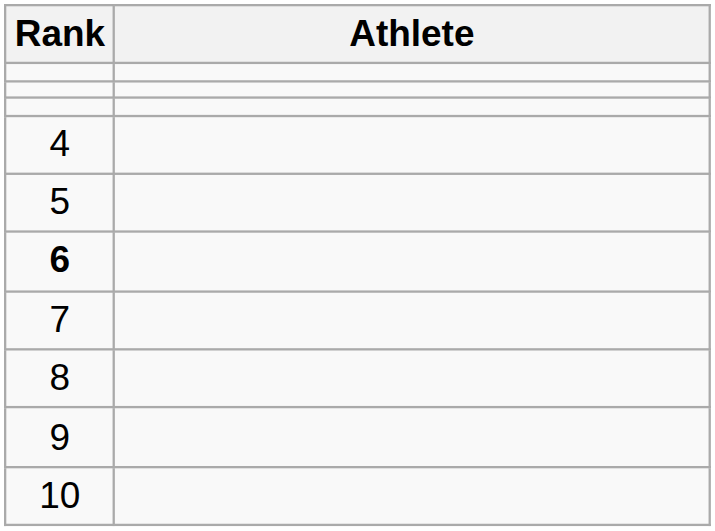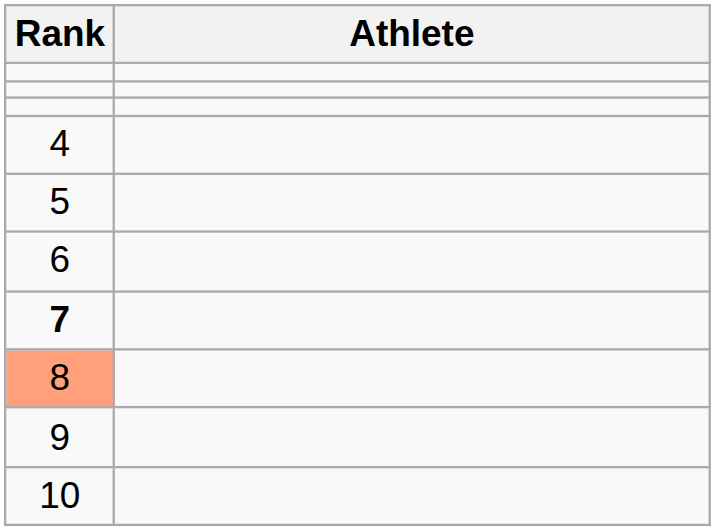(60, 260) bold -> (60, 260) normal
(60, 319) normal -> (60, 319) bold
(60, 377) no background -> (60, 377) lightsalmon background
